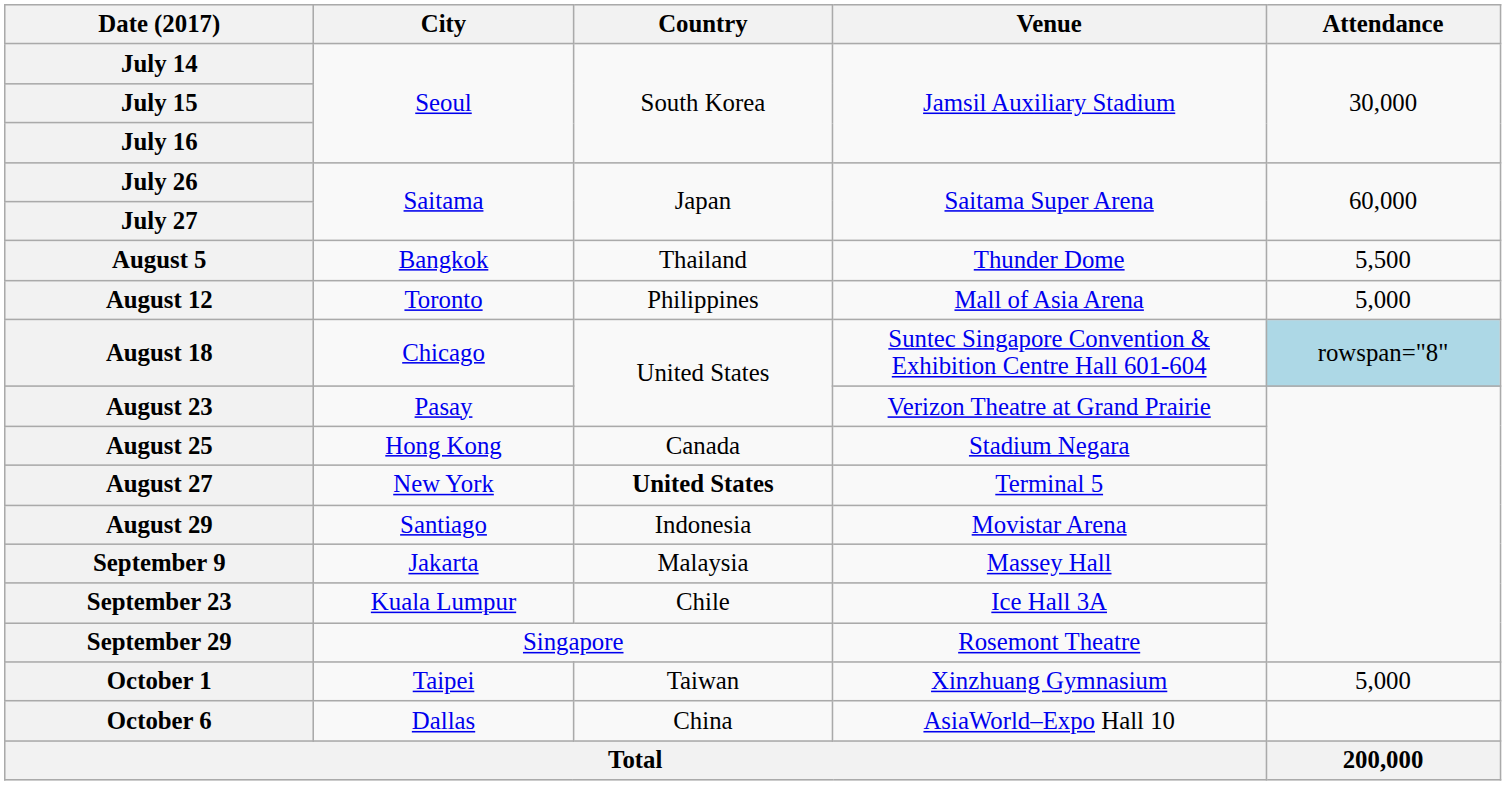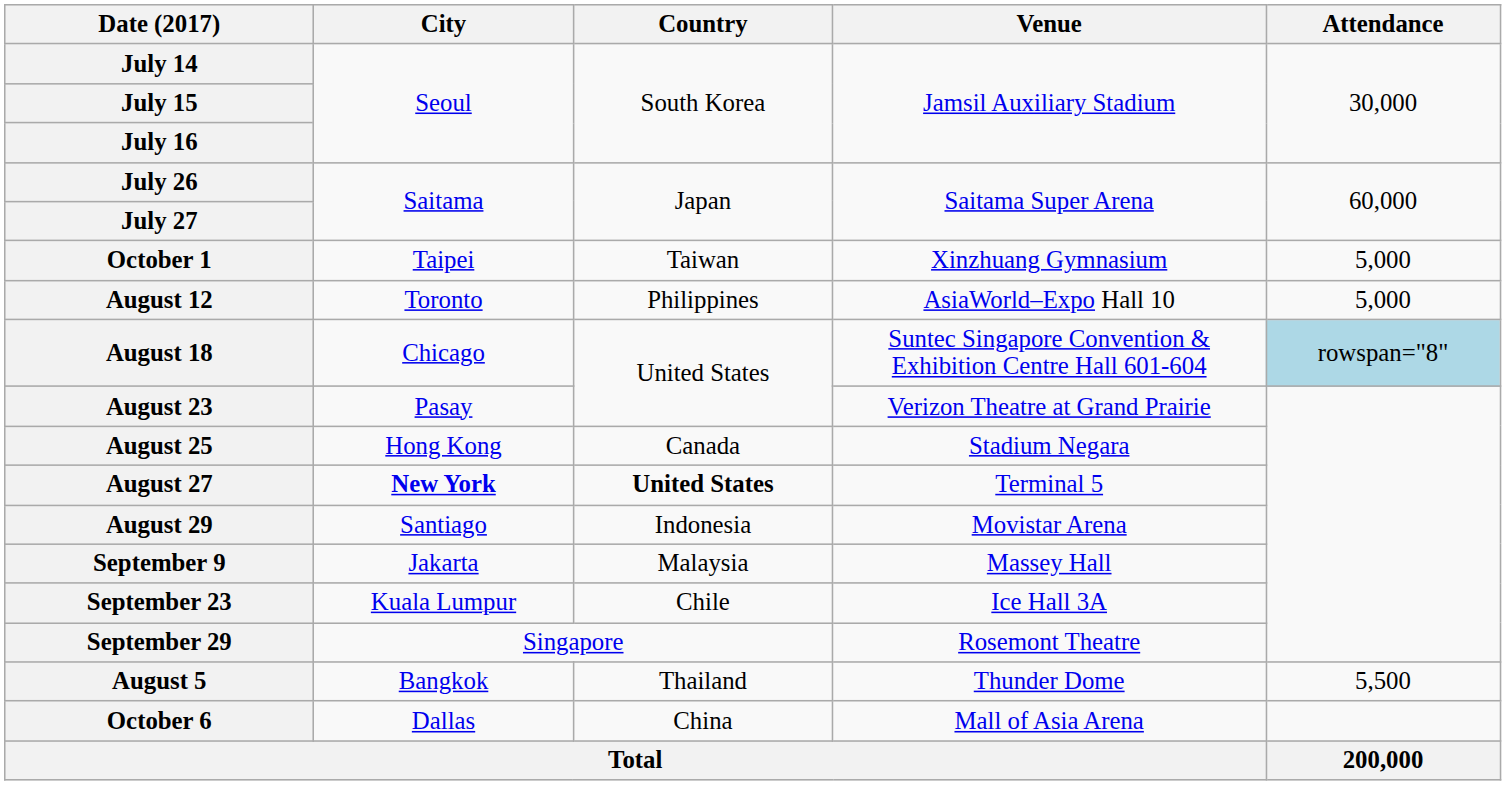rows swapped: (159, 260) <-> (159, 681)
(1049, 299) Mall of Asia Arena -> (1049, 299) AsiaWorld–Expo Hall 10
(444, 484) normal -> (444, 484) bold
(1049, 720) AsiaWorld–Expo Hall 10 -> (1049, 720) Mall of Asia Arena
